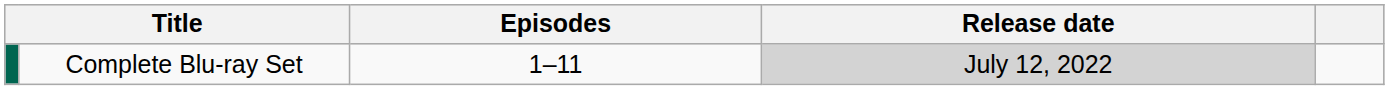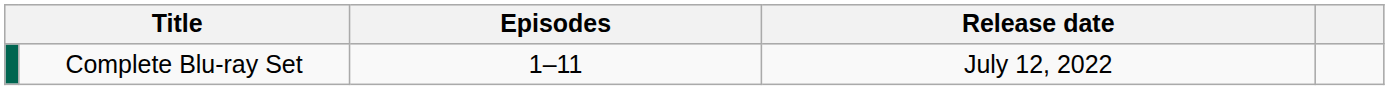(1038, 63) lightgrey background -> (1038, 63) no background
